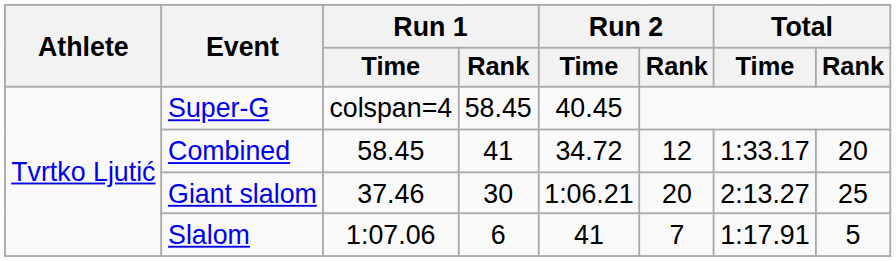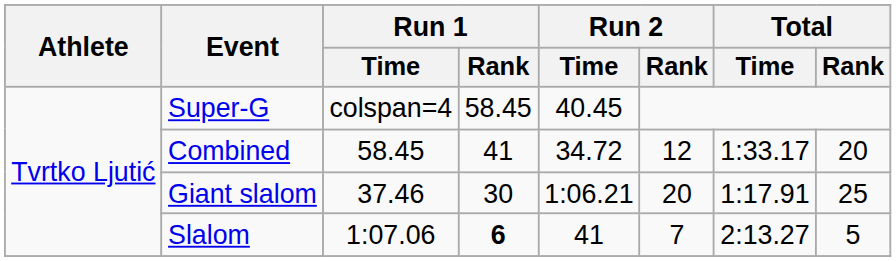(765, 193) 2:13.27 -> (765, 193) 1:17.91
(498, 236) normal -> (498, 236) bold
(765, 236) 1:17.91 -> (765, 236) 2:13.27
